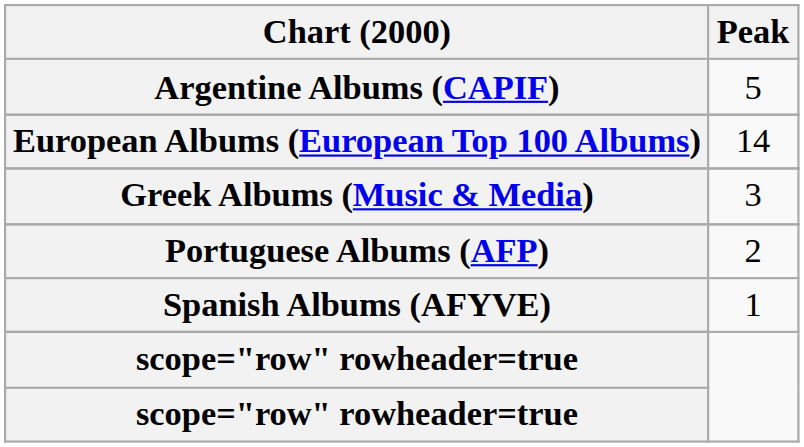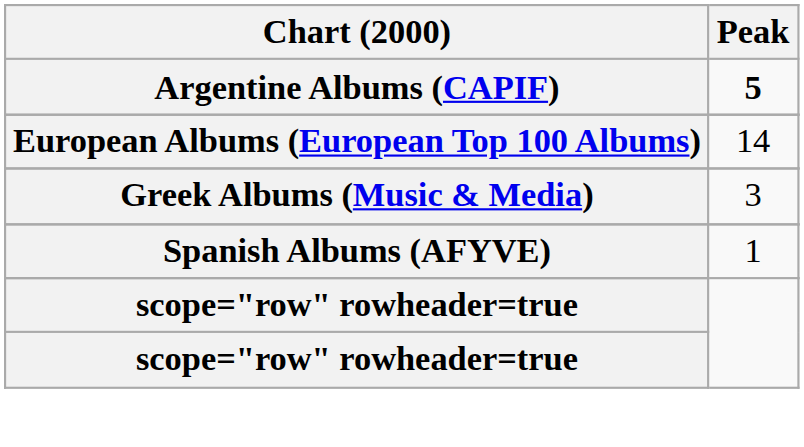(753, 86) normal -> (753, 86) bold
- row: (357, 250)
